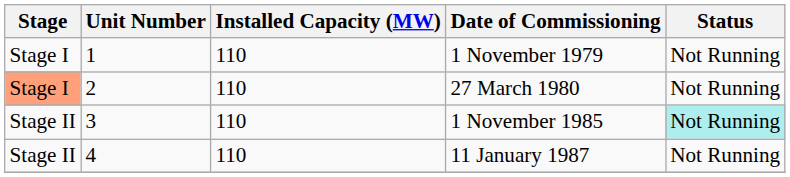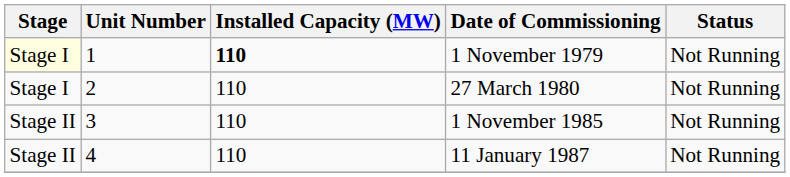(39, 54) no background -> (39, 54) lightyellow background
(231, 54) normal -> (231, 54) bold
(39, 88) lightsalmon background -> (39, 88) no background
(725, 121) paleturquoise background -> (725, 121) no background
